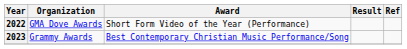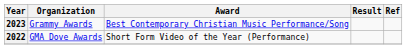rows swapped: (16, 24) <-> (16, 37)
